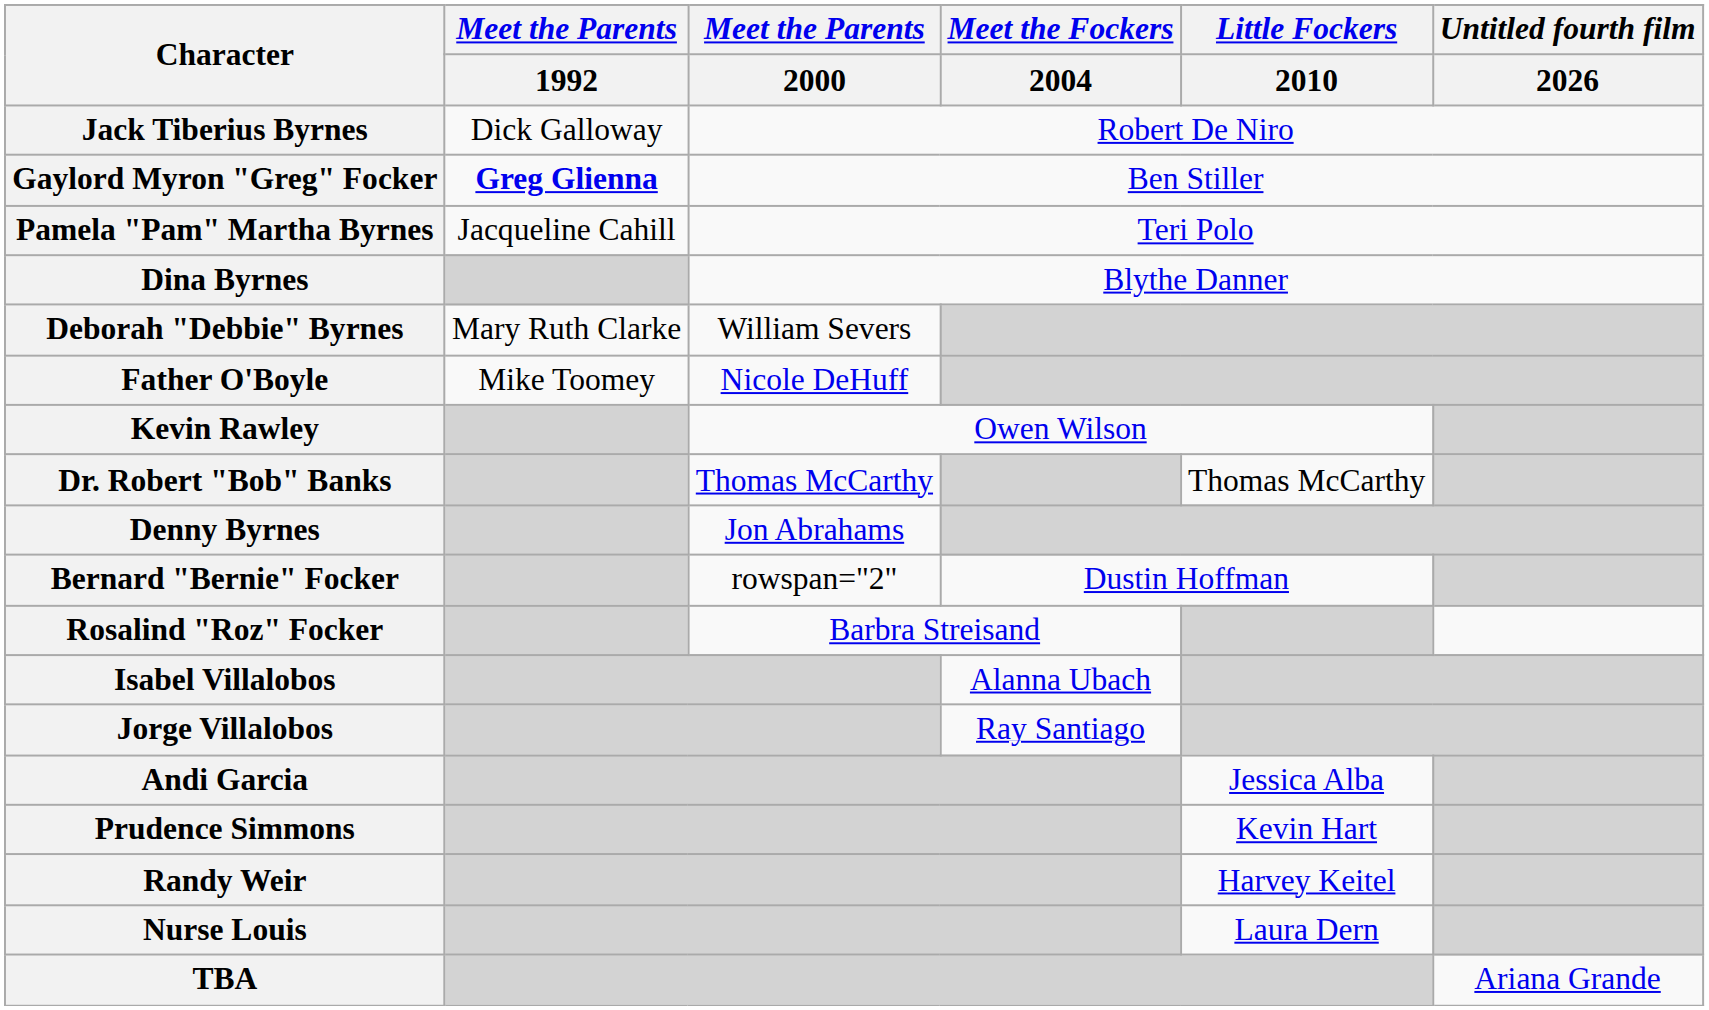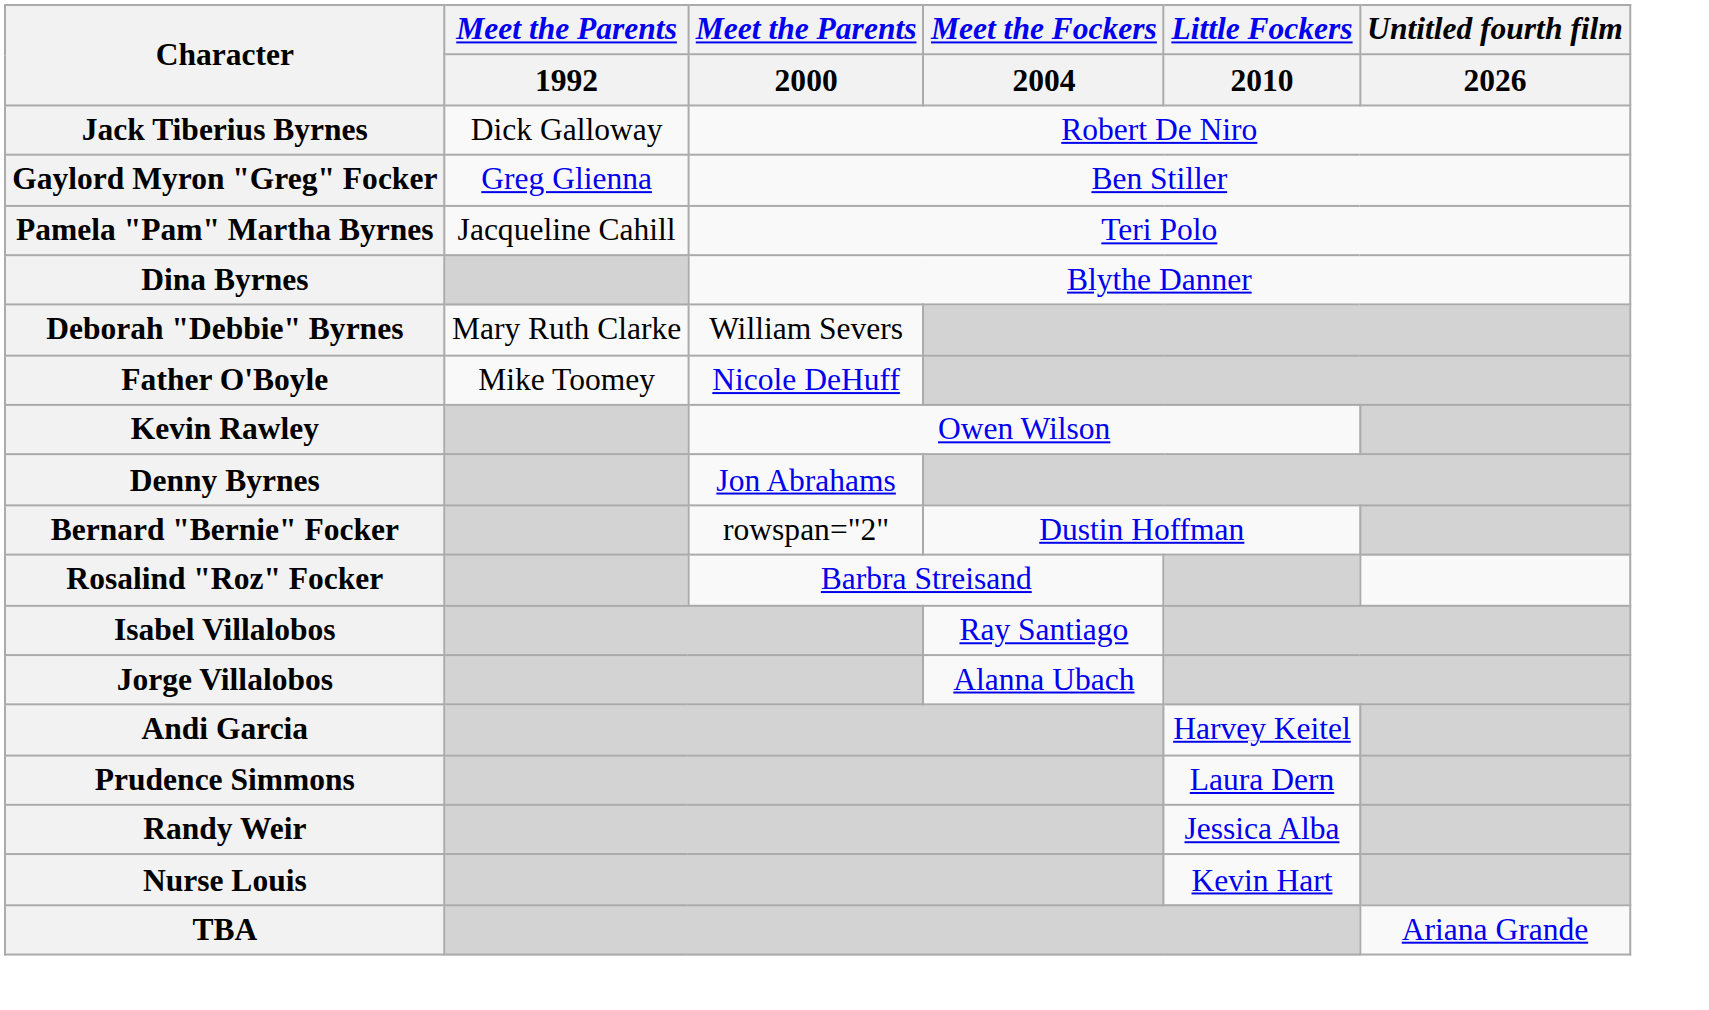(567, 179) bold -> (567, 179) normal
- row: (225, 479)
(1061, 679) Alanna Ubach -> (1044, 629) Ray Santiago
(1060, 729) Ray Santiago -> (1044, 679) Alanna Ubach
(1307, 779) Jessica Alba -> (1262, 729) Harvey Keitel
(1307, 829) Kevin Hart -> (1262, 779) Laura Dern
(1307, 879) Harvey Keitel -> (1262, 829) Jessica Alba
(1307, 929) Laura Dern -> (1262, 879) Kevin Hart
